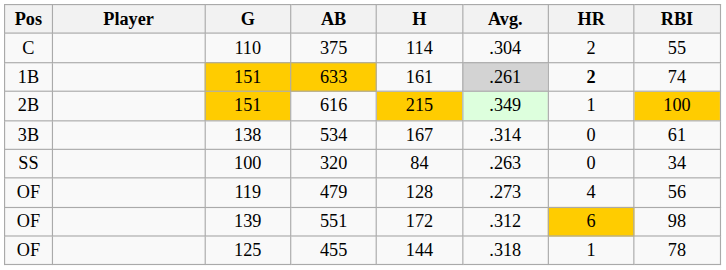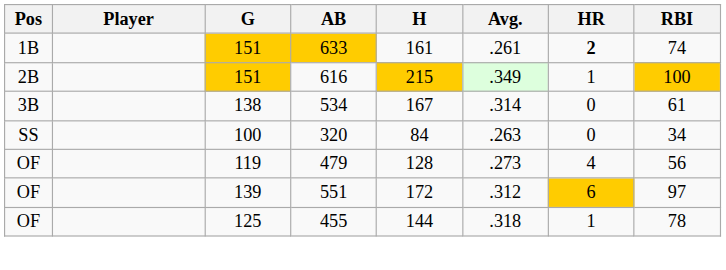- row: (334, 47)
(505, 76) lightgrey background -> (505, 47) no background
(677, 221) 98 -> (677, 192) 97
